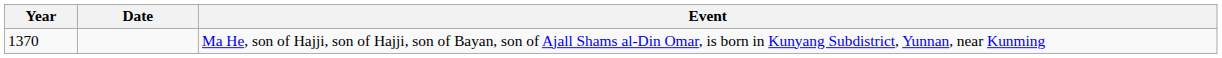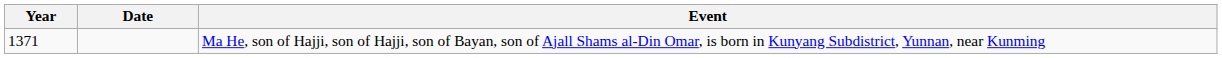(23, 41) 1370 -> (23, 41) 1371
